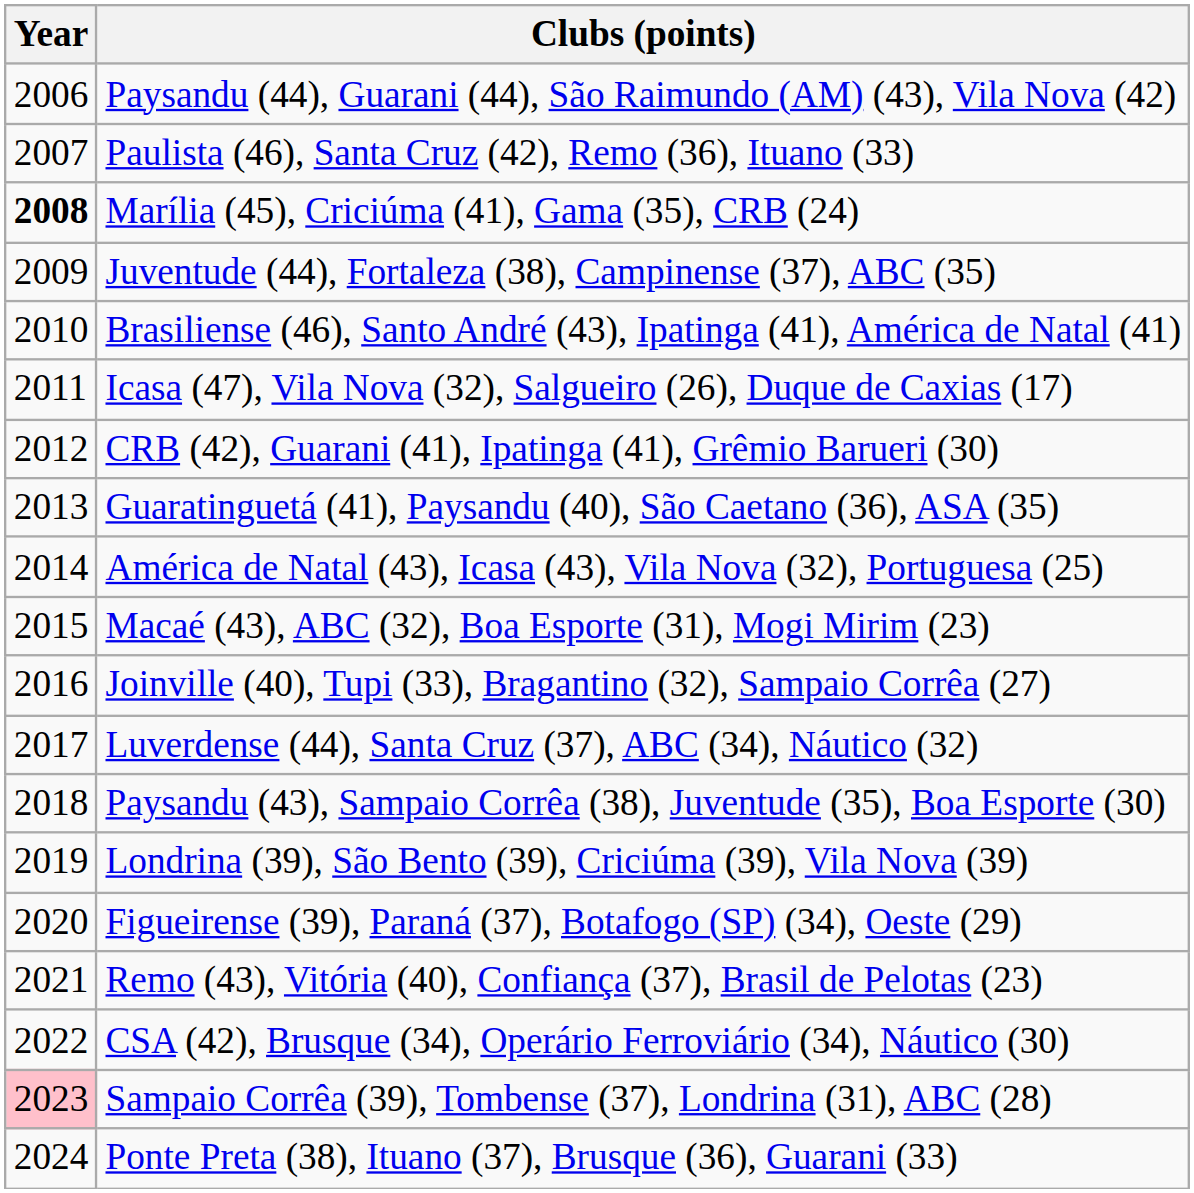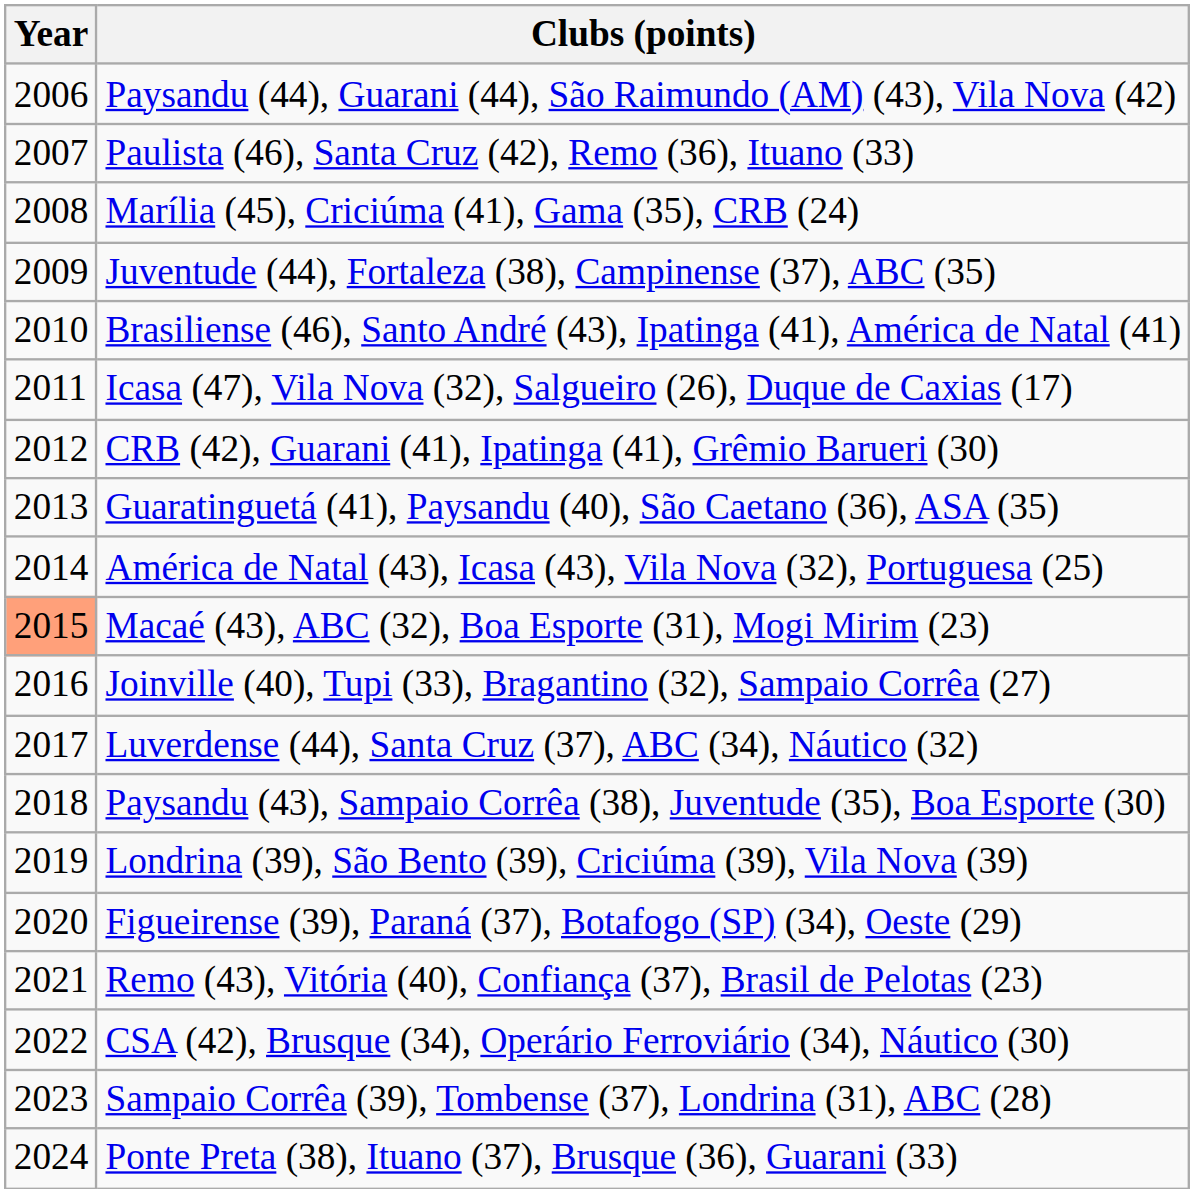(51, 211) bold -> (51, 211) normal
(51, 625) no background -> (51, 625) lightsalmon background
(51, 1098) pink background -> (51, 1098) no background
